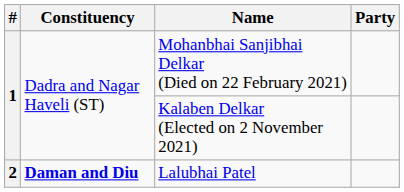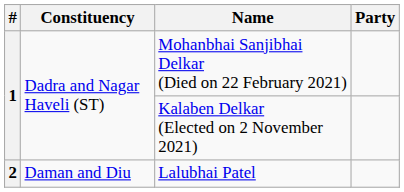(81, 173) bold -> (78, 173) normal
